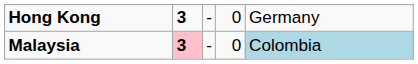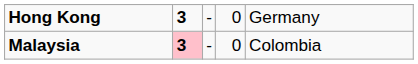(285, 45) lightblue background -> (285, 45) no background
